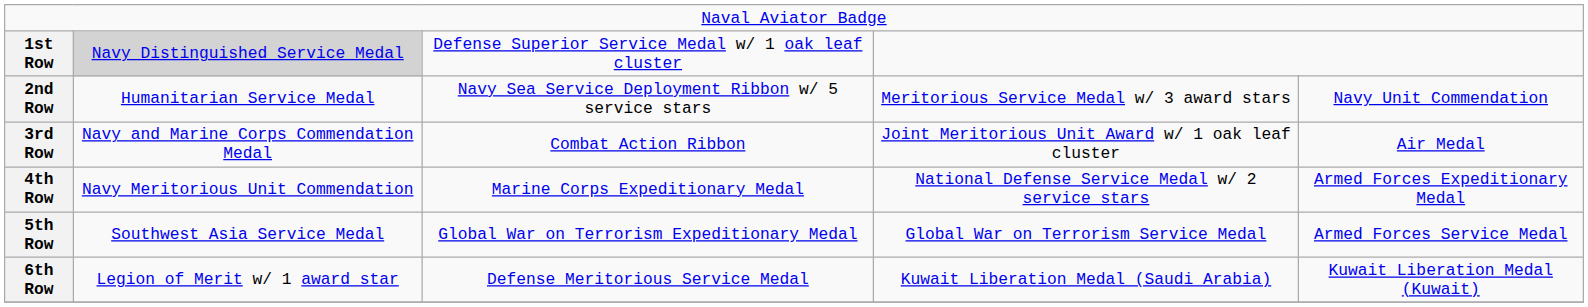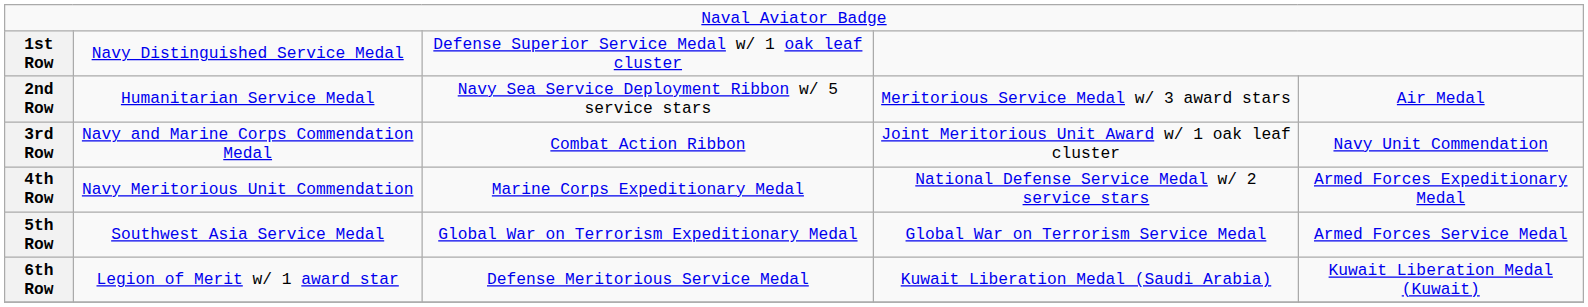(248, 54) lightgrey background -> (248, 54) no background
(1441, 99) Navy Unit Commendation -> (1441, 99) Air Medal
(1441, 144) Air Medal -> (1441, 144) Navy Unit Commendation
